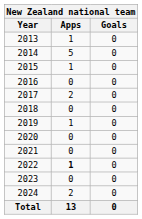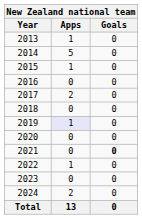(71, 123) no background -> (71, 123) lavender background
(114, 151) normal -> (114, 151) bold
(71, 165) bold -> (71, 165) normal
